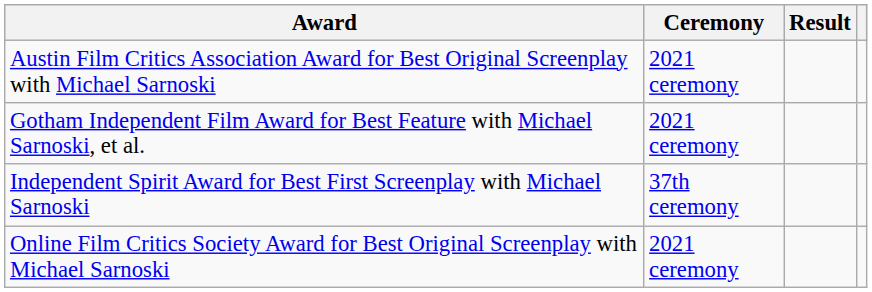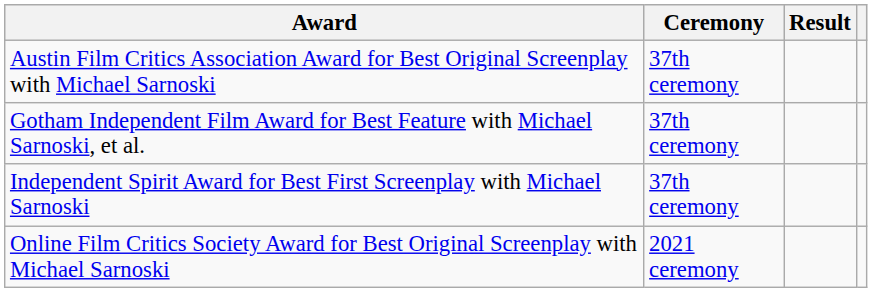(694, 71) 2021 ceremony -> (694, 71) 37th ceremony
(694, 132) 2021 ceremony -> (694, 132) 37th ceremony
